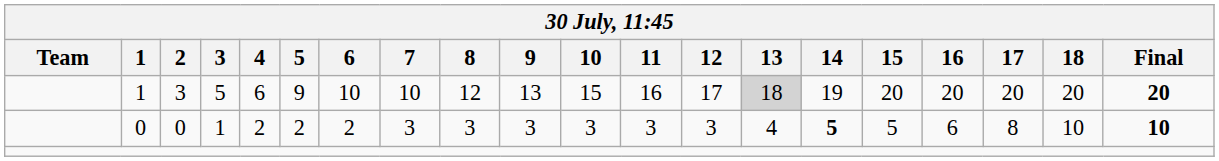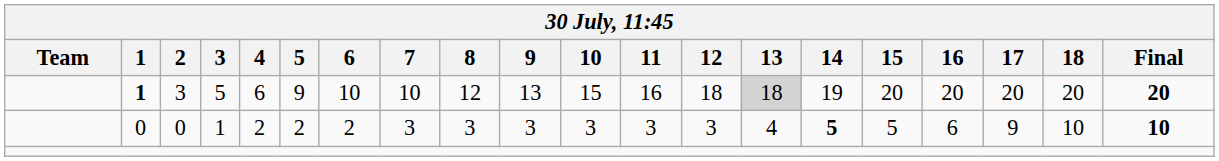(141, 92) normal -> (141, 92) bold
(711, 92) 17 -> (711, 92) 18
(1013, 127) 8 -> (1013, 127) 9
